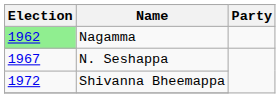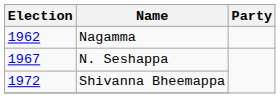(24, 38) lightgreen background -> (24, 38) no background
